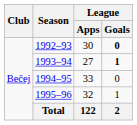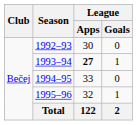(117, 45) bold -> (117, 45) normal
(88, 62) normal -> (88, 62) bold
(117, 62) bold -> (117, 62) normal
